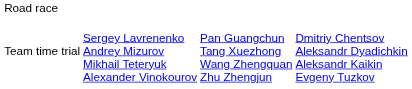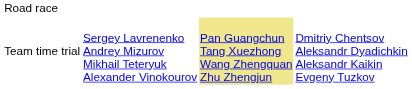(246, 57) no background -> (246, 57) khaki background
